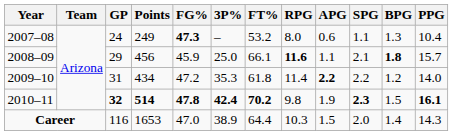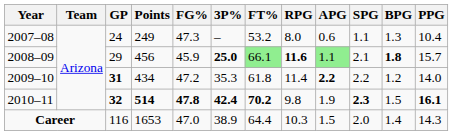(188, 36) bold -> (188, 36) normal
(226, 57) normal -> (226, 57) bold
(260, 57) no background -> (260, 57) lightgreen background
(327, 57) no background -> (327, 57) lightgreen background
(116, 78) normal -> (116, 78) bold
